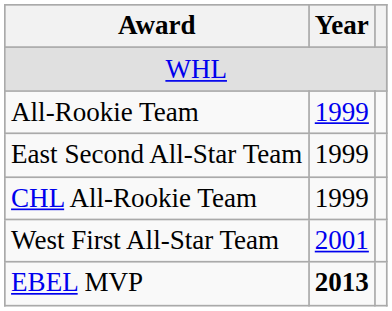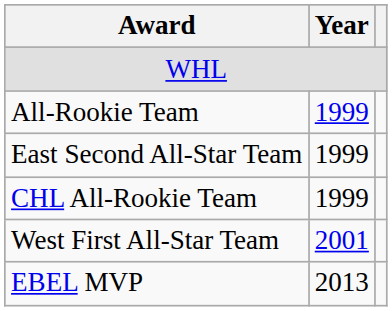(342, 283) bold -> (342, 283) normal
